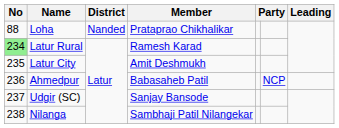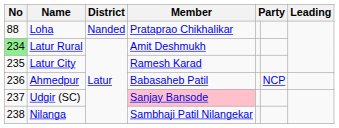(166, 47) Ramesh Karad -> (168, 47) Amit Deshmukh
(168, 64) Amit Deshmukh -> (166, 64) Ramesh Karad
(169, 98) no background -> (169, 98) pink background
